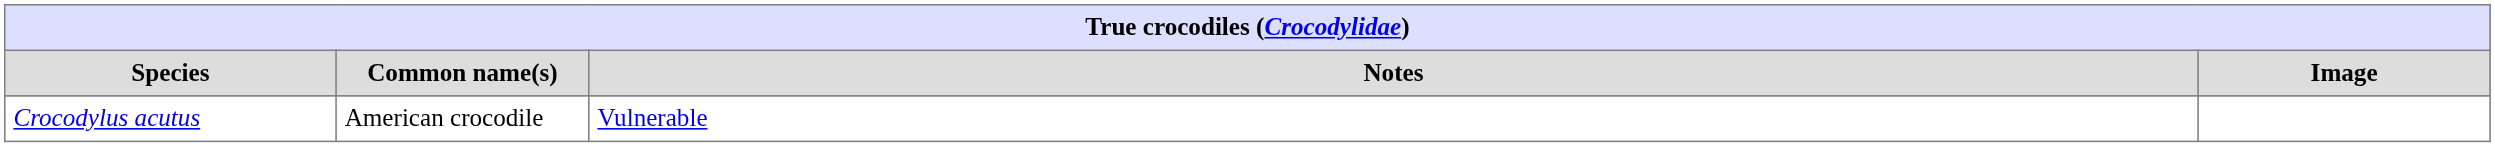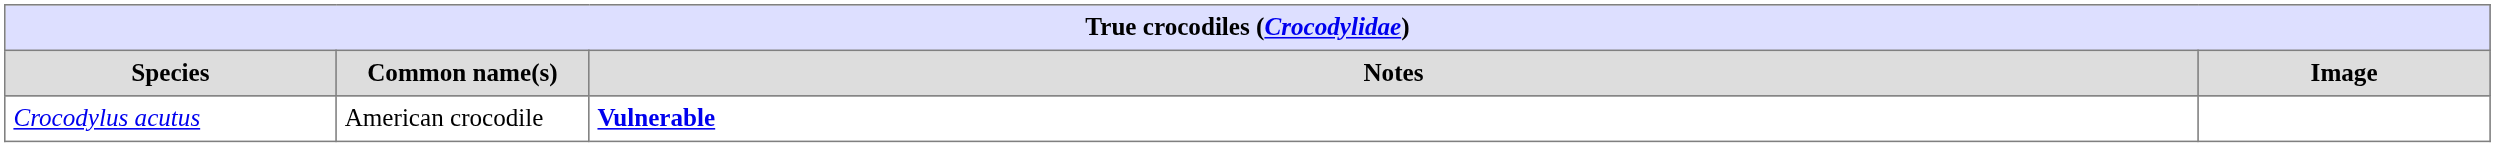(653, 118) normal -> (656, 118) bold
